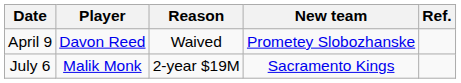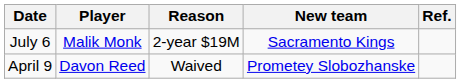rows swapped: (30, 66) <-> (30, 41)
